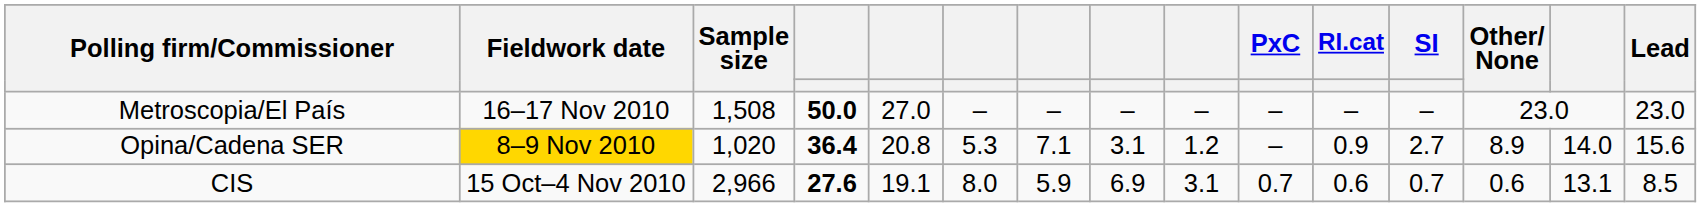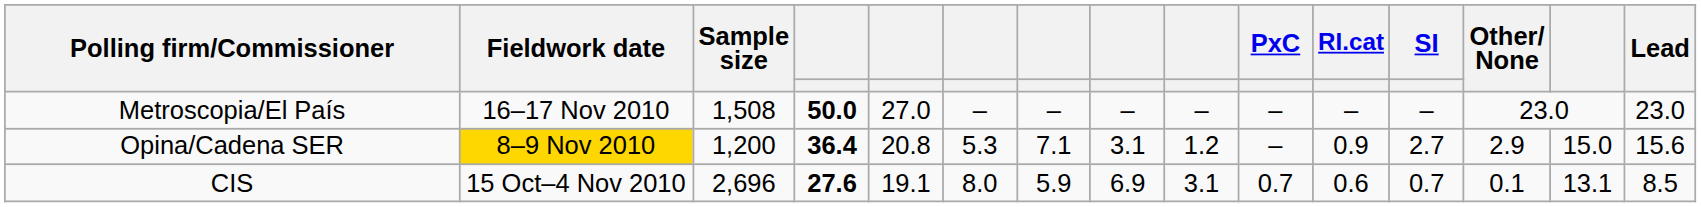(744, 147) 1,020 -> (744, 147) 1,200
(1507, 147) 8.9 -> (1507, 147) 2.9
(1588, 147) 14.0 -> (1588, 147) 15.0
(744, 183) 2,966 -> (744, 183) 2,696
(1507, 183) 0.6 -> (1507, 183) 0.1
